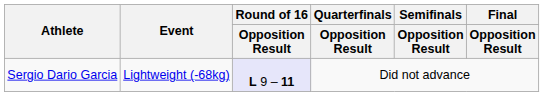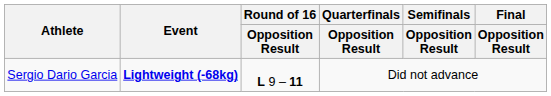(176, 75) normal -> (181, 75) bold
(272, 82) lavender background -> (280, 82) no background
